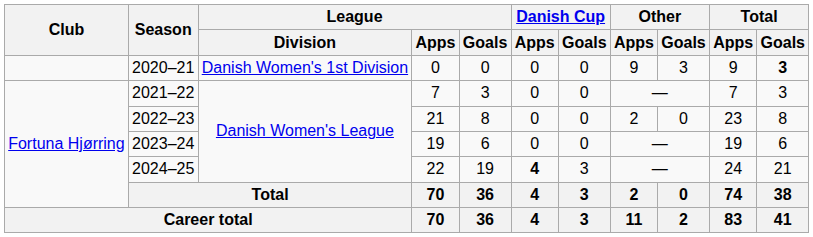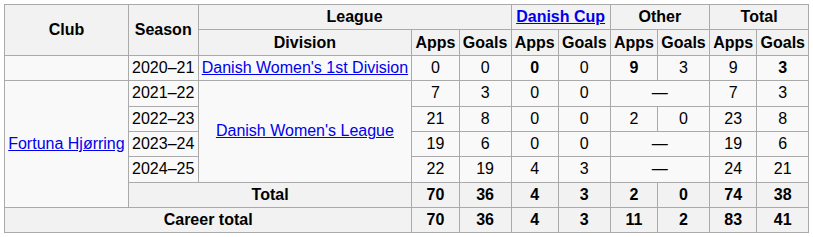(535, 67) normal -> (535, 67) bold
(634, 67) normal -> (634, 67) bold
(535, 169) bold -> (535, 169) normal
